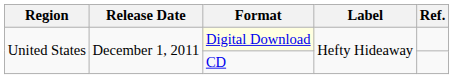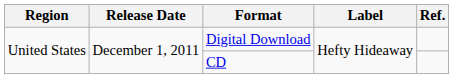(258, 39) lightyellow background -> (258, 39) no background
